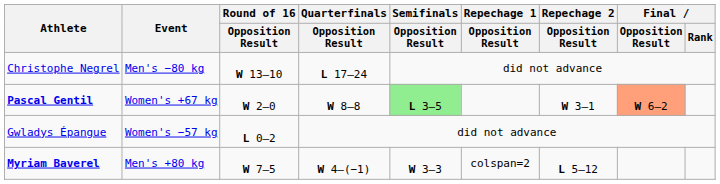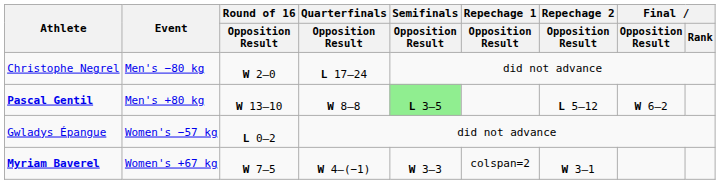(259, 75) W 13–10 -> (259, 75) W 2–0
(171, 100) Women's +67 kg -> (165, 100) Men's +80 kg
(259, 106) W 2–0 -> (259, 106) W 13–10
(578, 106) W 3–1 -> (578, 106) L 5–12
(651, 106) lightsalmon background -> (651, 106) no background
(165, 163) Men's +80 kg -> (171, 163) Women's +67 kg
(578, 169) L 5–12 -> (578, 169) W 3–1
